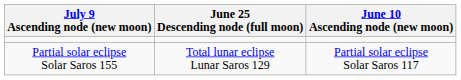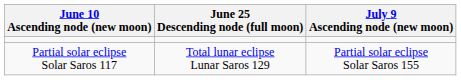columns swapped: (381, 20) <-> (79, 20)
